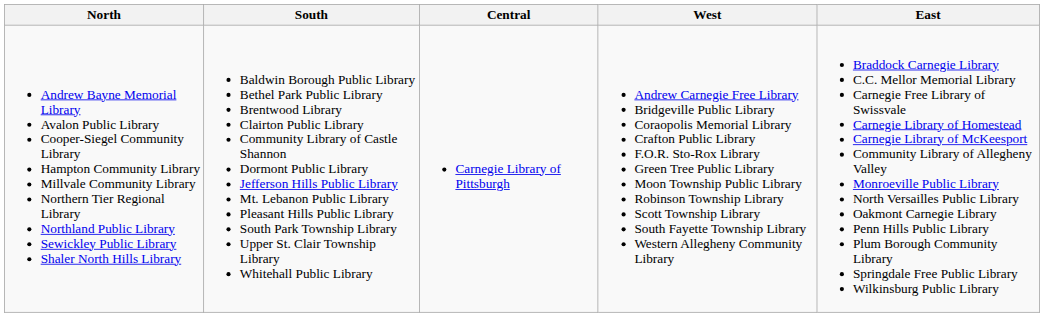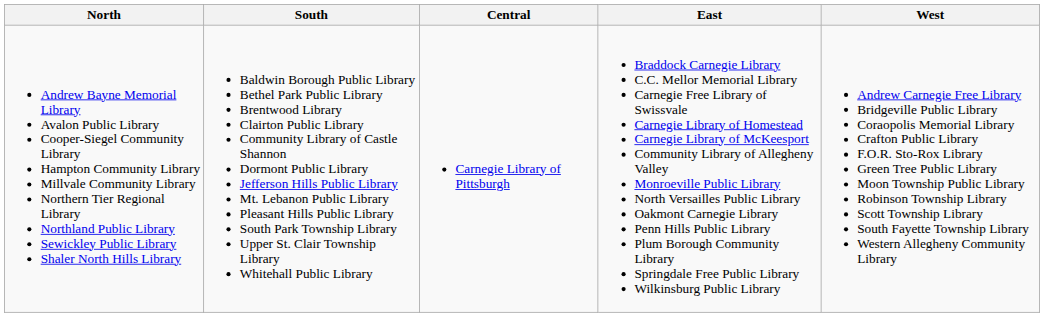columns swapped: (928, 15) <-> (707, 15)
